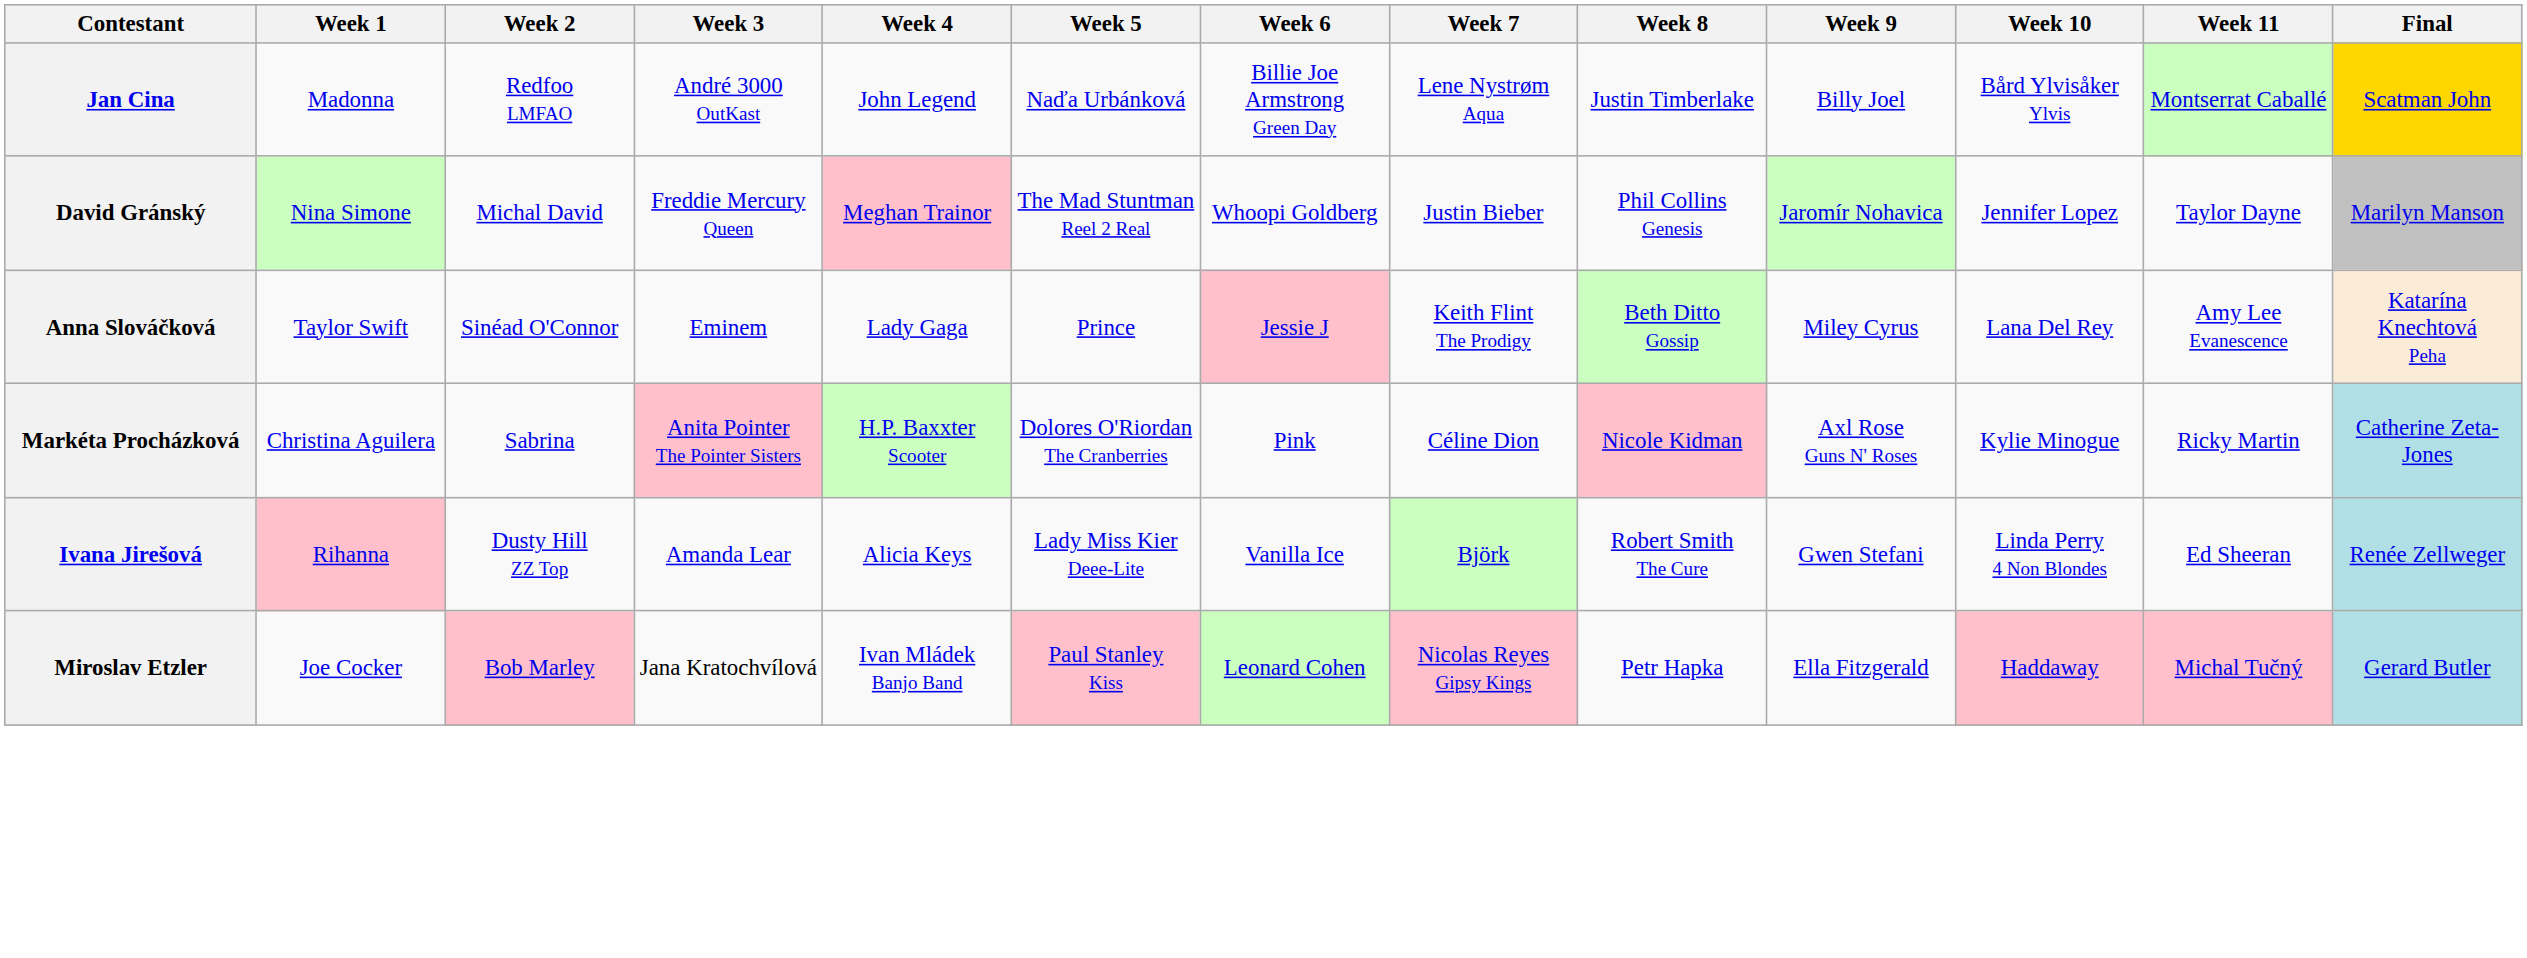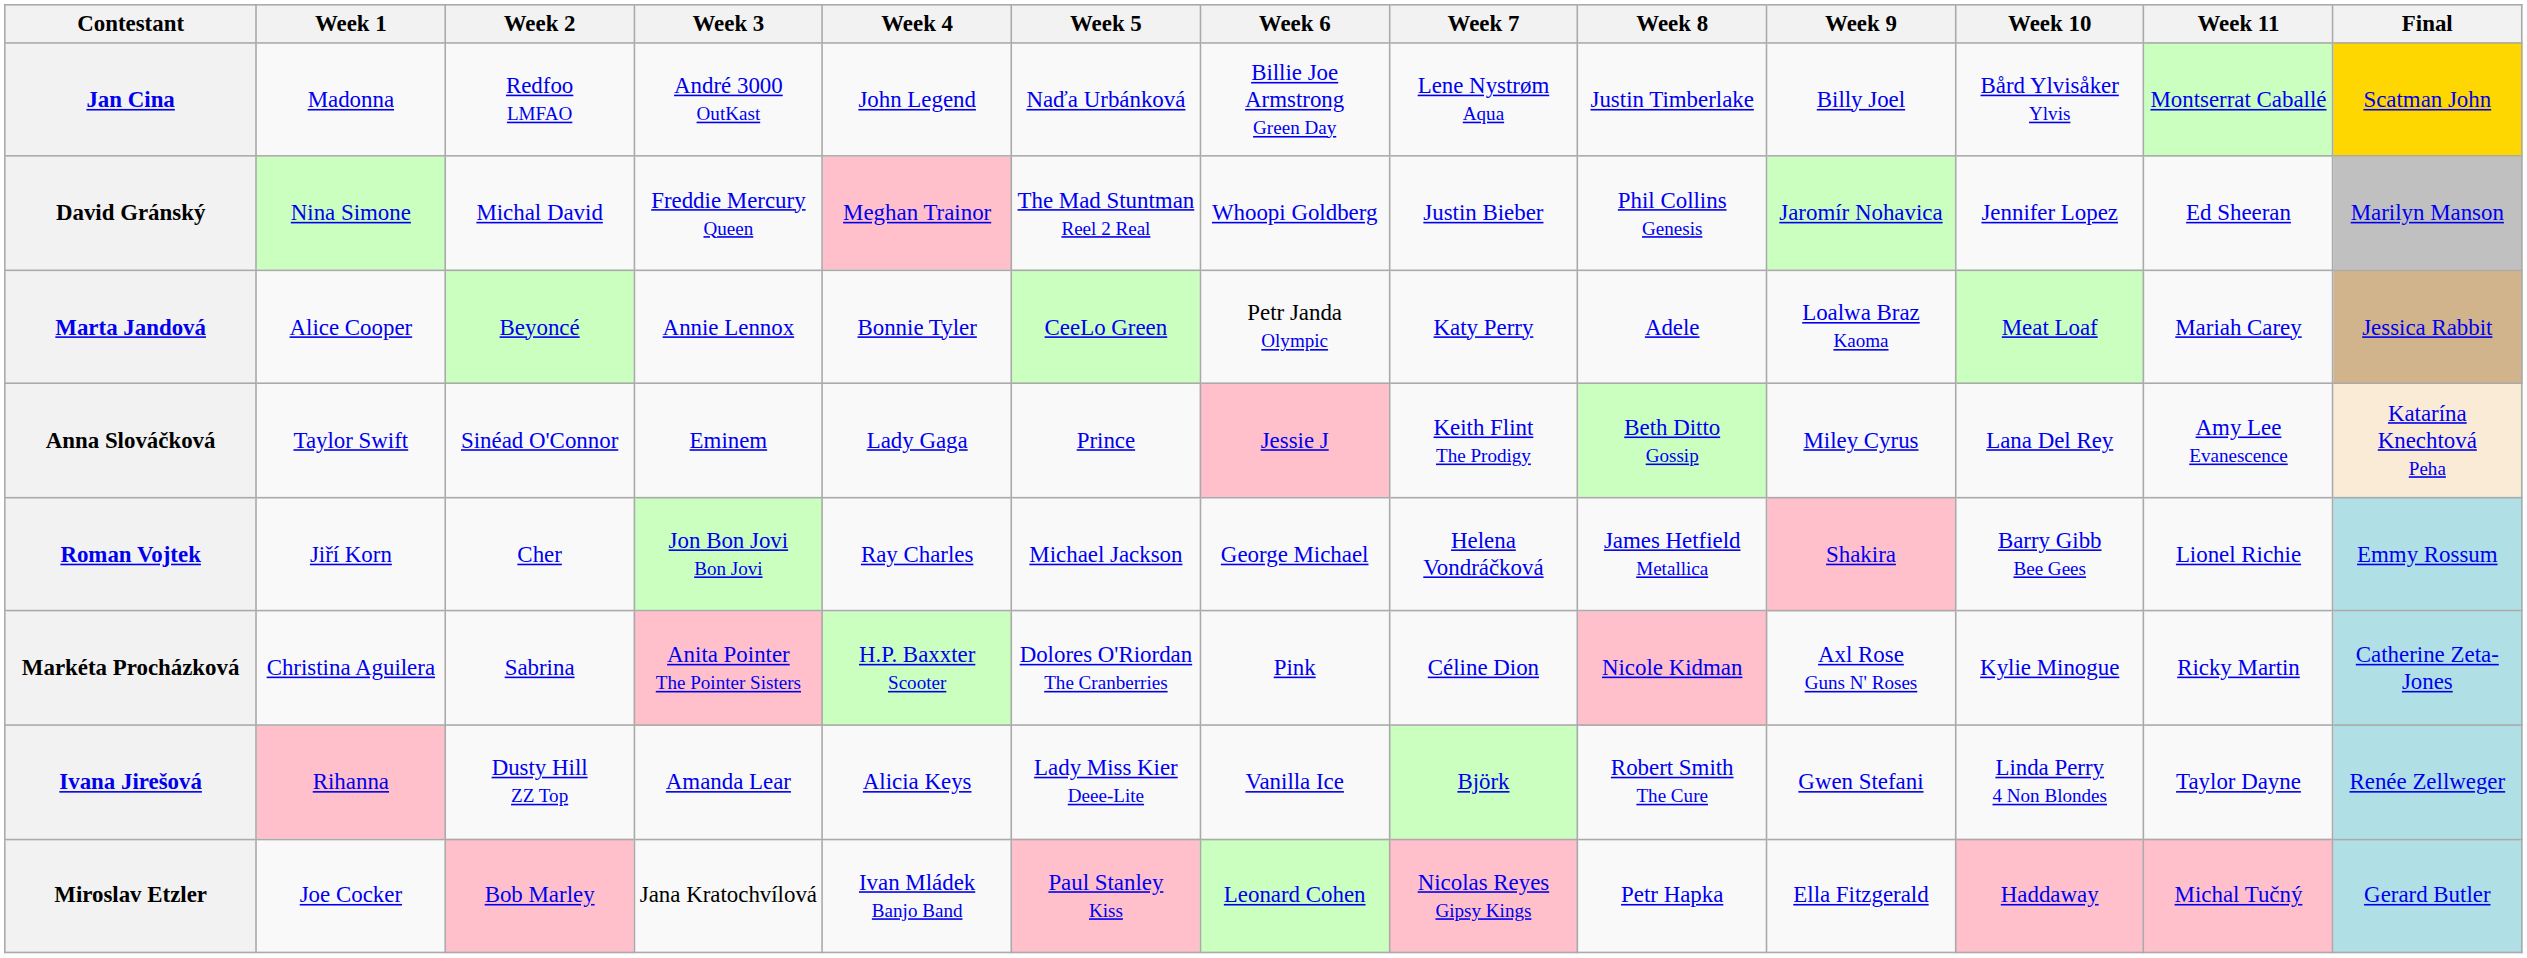(2238, 213) Taylor Dayne -> (2238, 213) Ed Sheeran
+ row: (131, 327)
+ row: (131, 554)
(2238, 554) Ed Sheeran -> (2238, 782) Taylor Dayne
